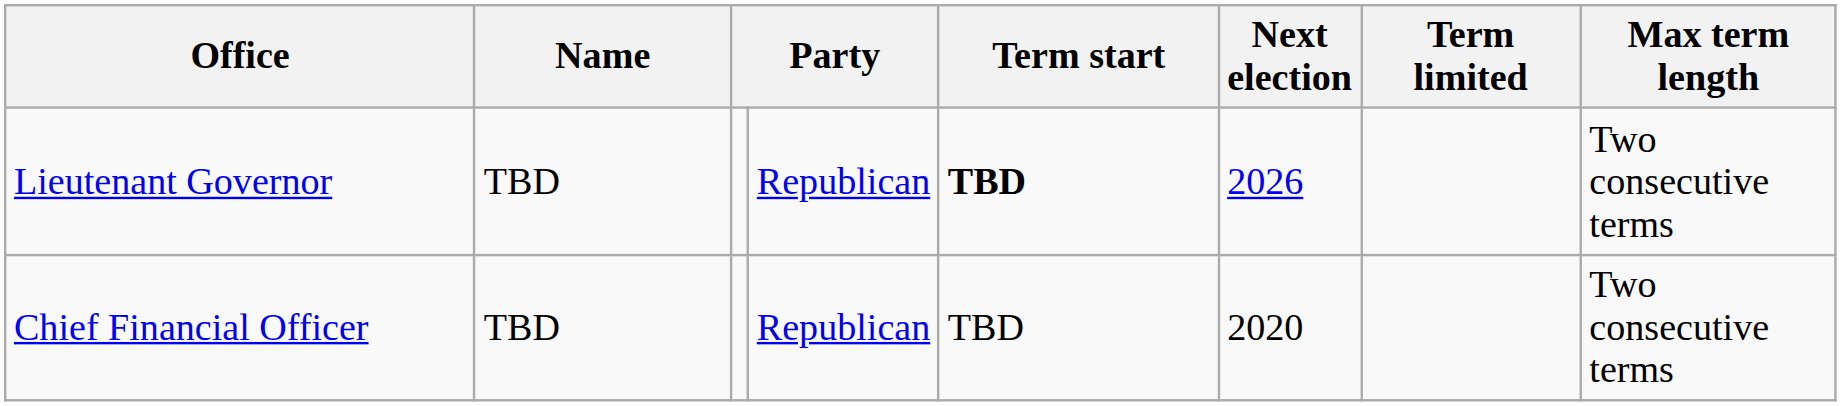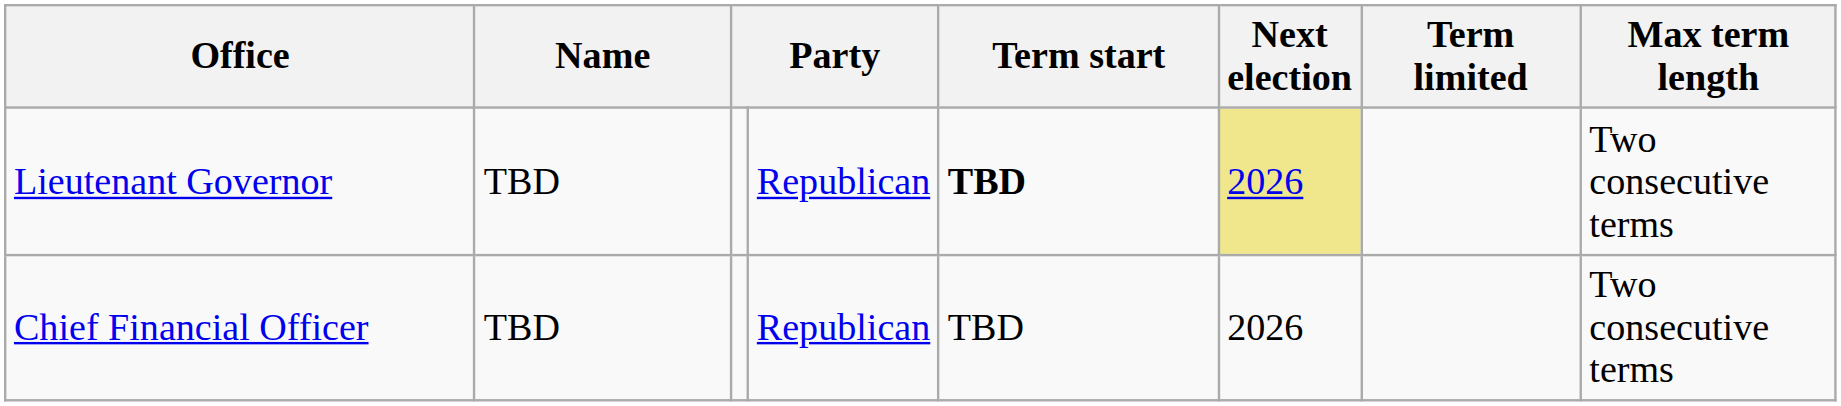(1265, 180) no background -> (1265, 180) khaki background
(1265, 326) 2020 -> (1265, 326) 2026
